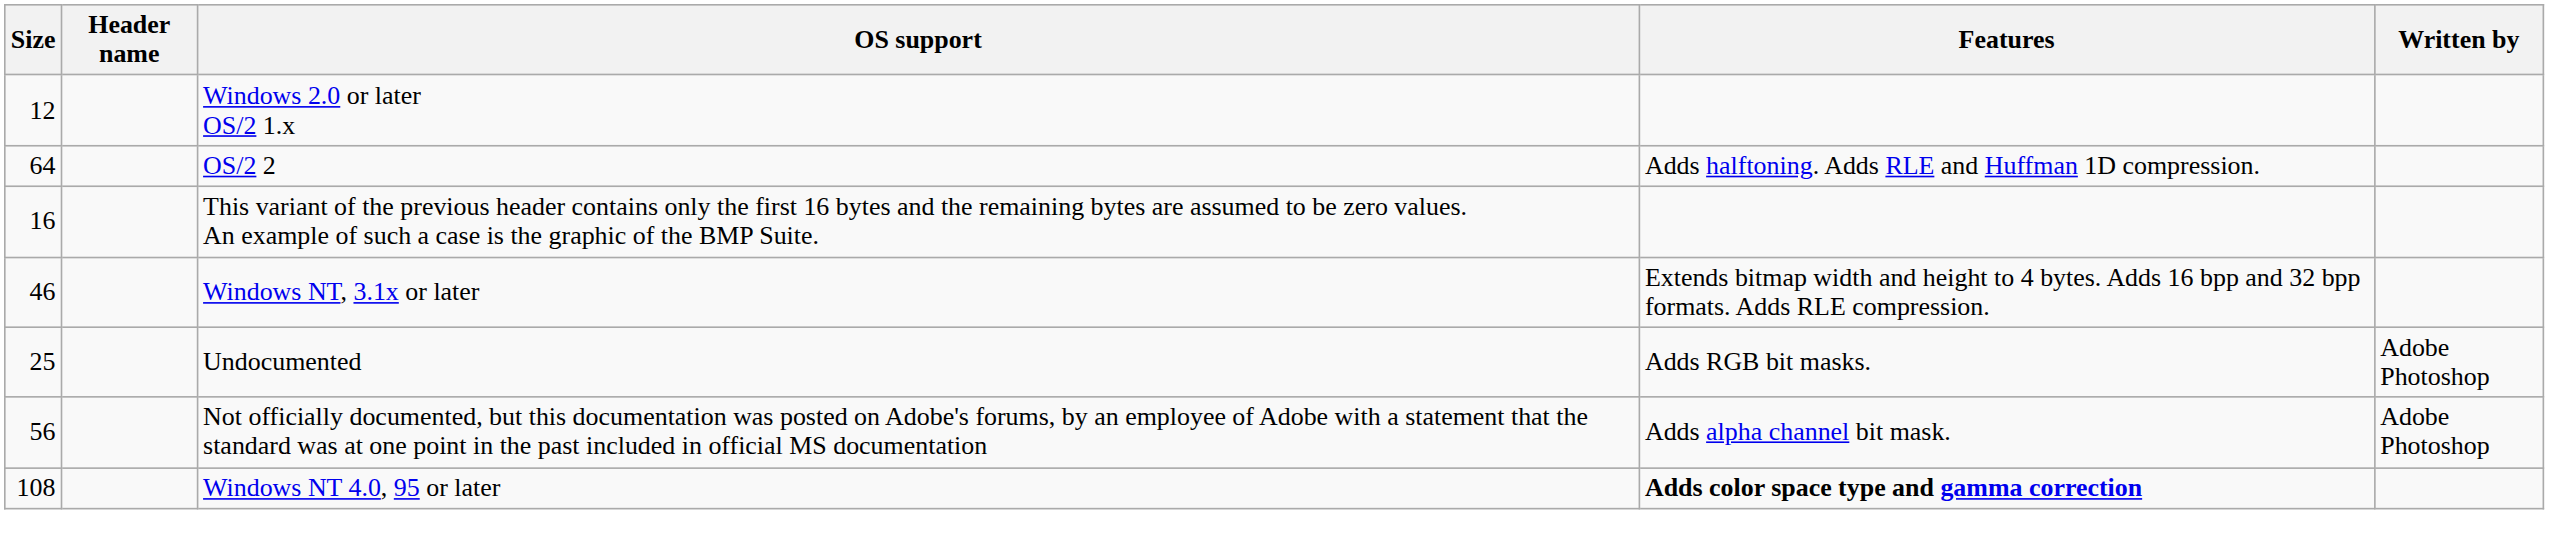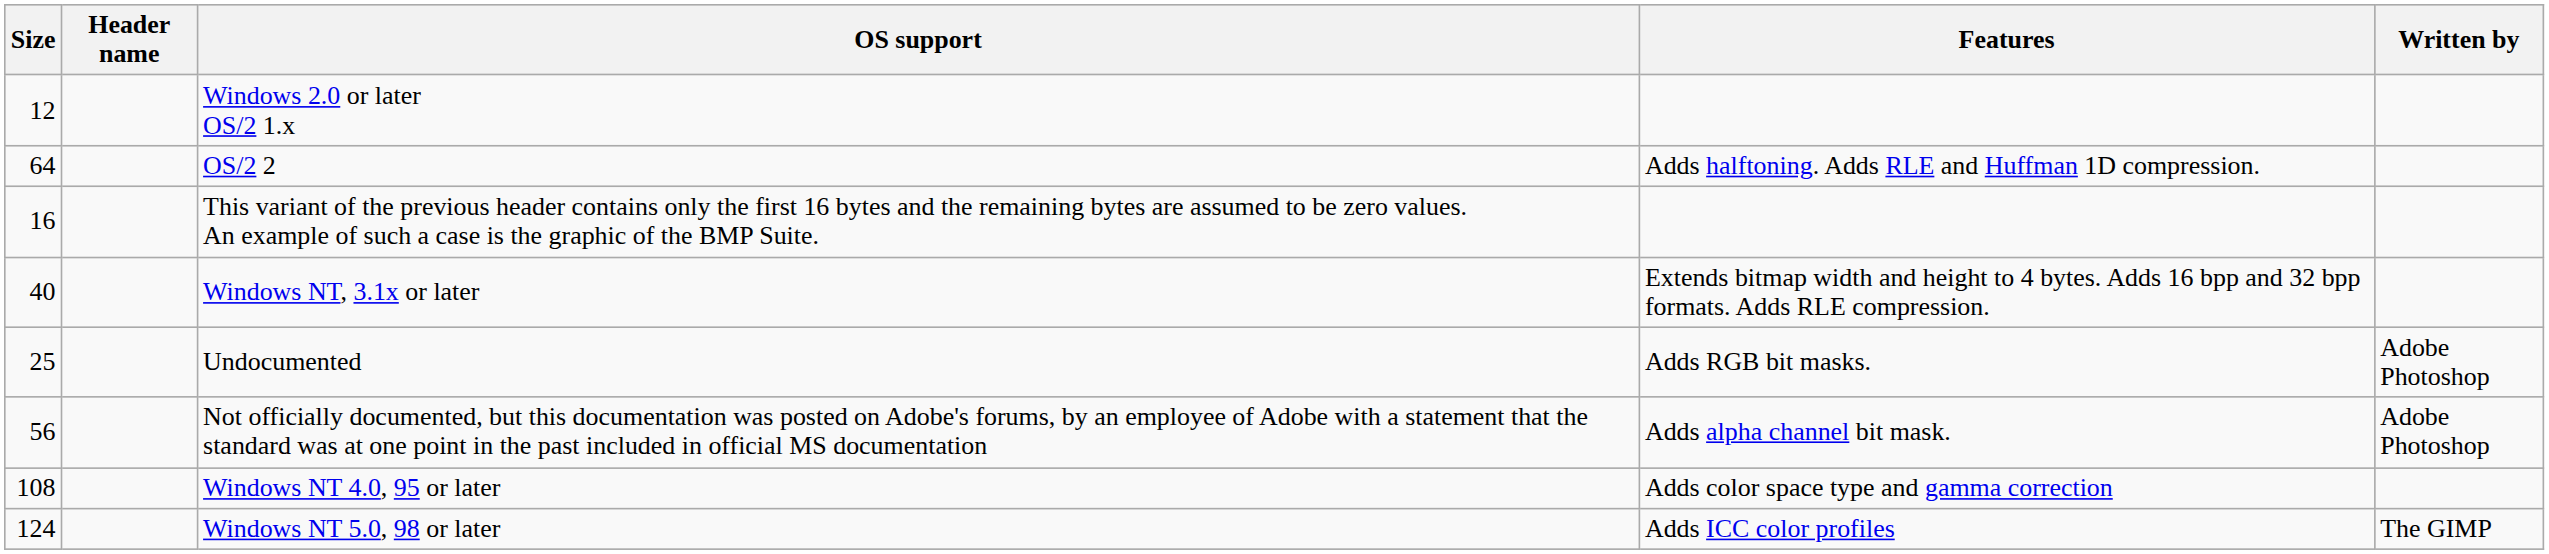(42, 291) 46 -> (42, 291) 40
(1894, 487) bold -> (1879, 487) normal
+ row: (352, 528)
